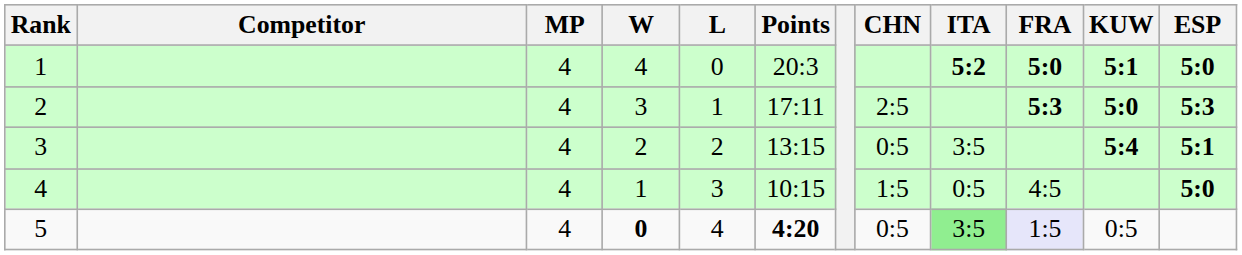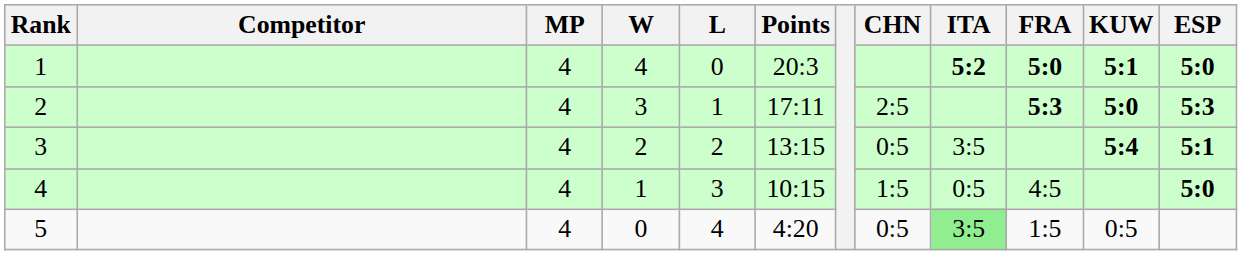(641, 229) bold -> (641, 229) normal
(796, 229) bold -> (796, 229) normal
(1045, 229) lavender background -> (1045, 229) no background
